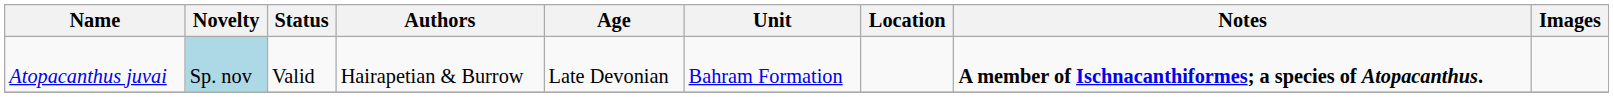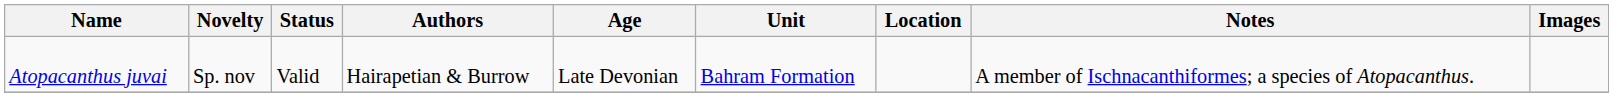(221, 75) lightblue background -> (224, 75) no background
(1221, 75) bold -> (1225, 75) normal
